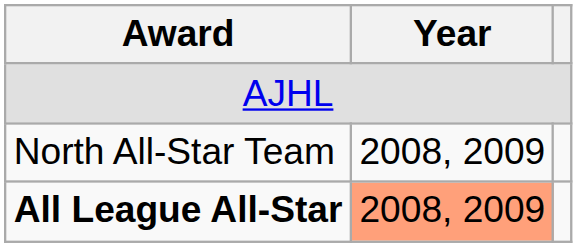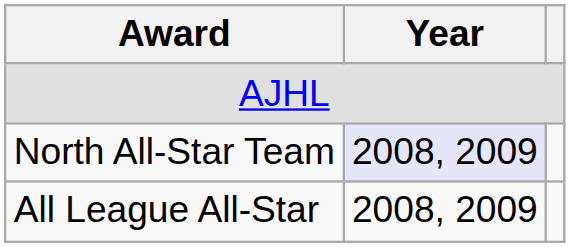(452, 151) no background -> (445, 151) lavender background
(178, 210) bold -> (166, 210) normal
(452, 210) lightsalmon background -> (445, 210) no background
